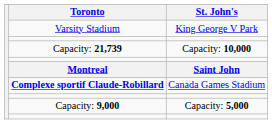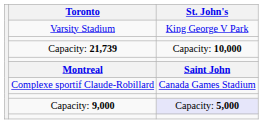(87, 85) bold -> (83, 85) normal
(217, 106) no background -> (207, 106) lavender background
